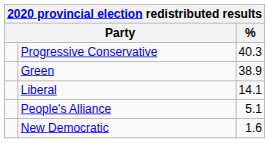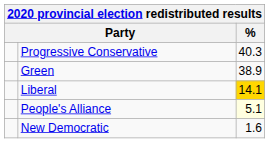(250, 90) no background -> (250, 90) gold background
(254, 109) no background -> (254, 109) lightyellow background
